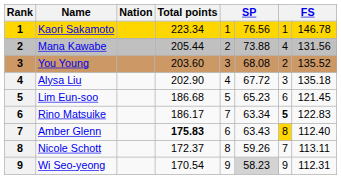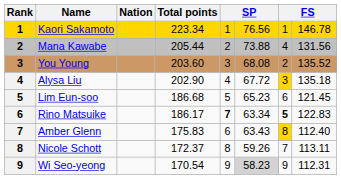(285, 81) no background -> (285, 81) gold background
(227, 115) normal -> (227, 115) bold
(187, 132) bold -> (187, 132) normal
